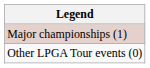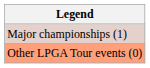(75, 53) no background -> (75, 53) lightsalmon background
